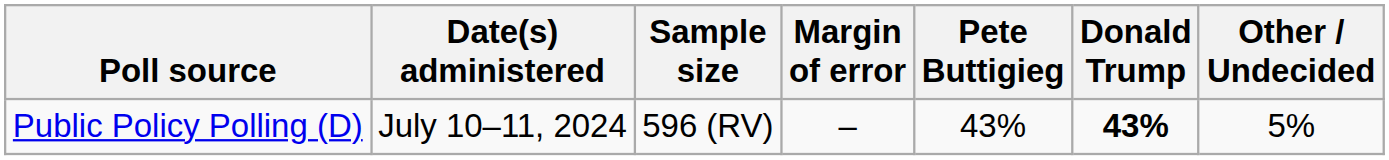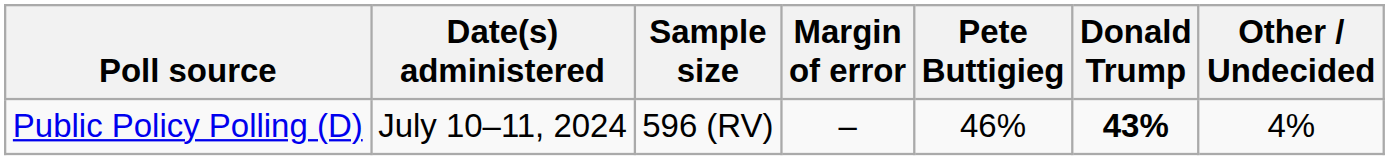(993, 125) 43% -> (993, 125) 46%
(1291, 125) 5% -> (1291, 125) 4%
